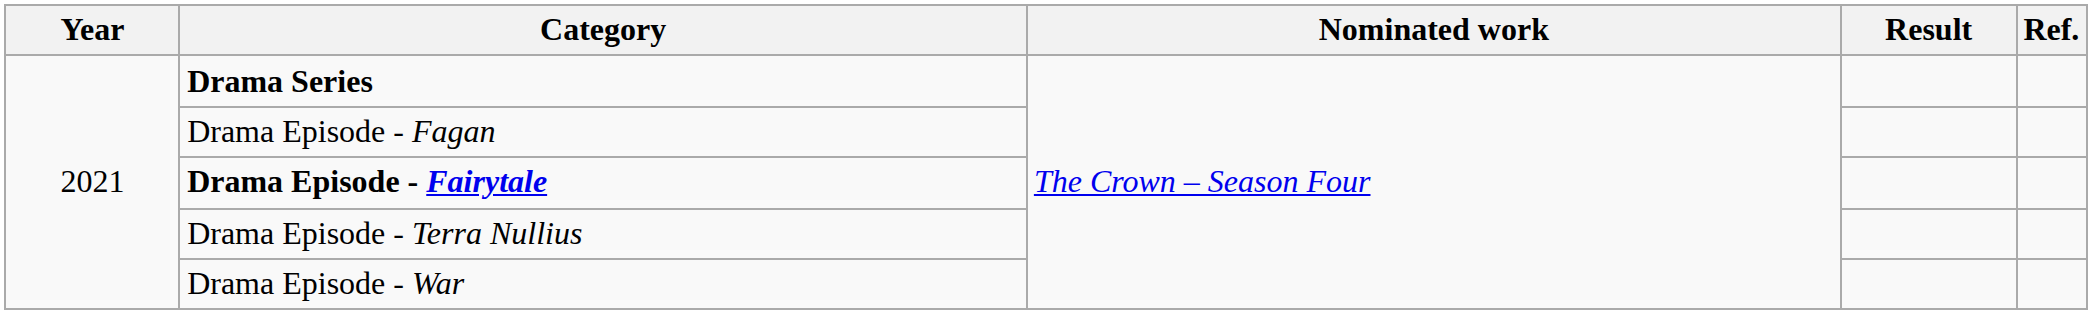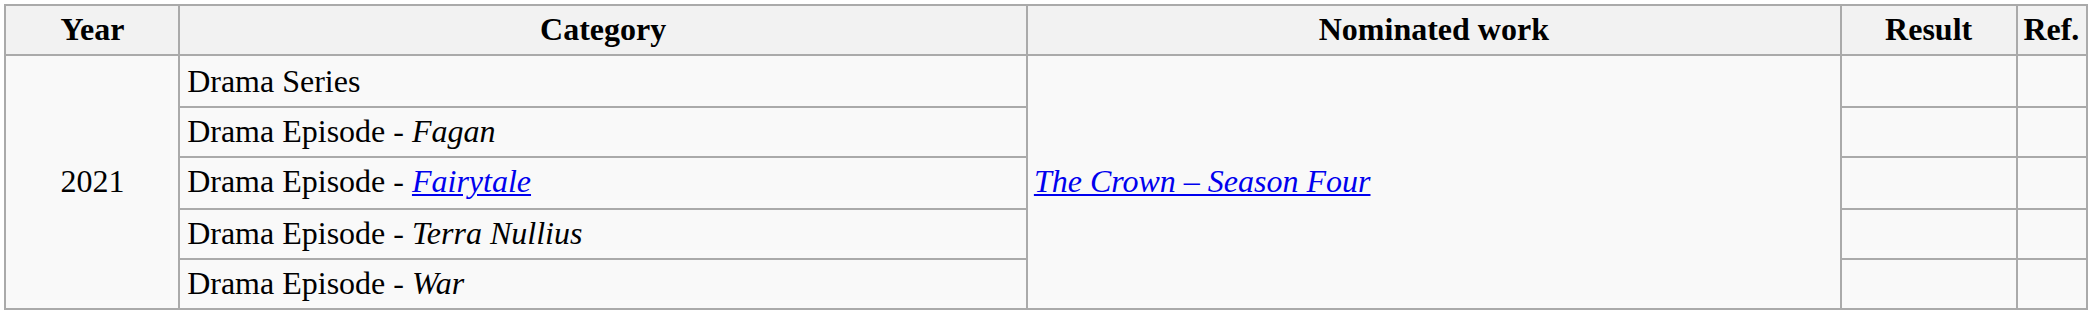(280, 80) bold -> (274, 80) normal
(367, 182) bold -> (359, 182) normal
